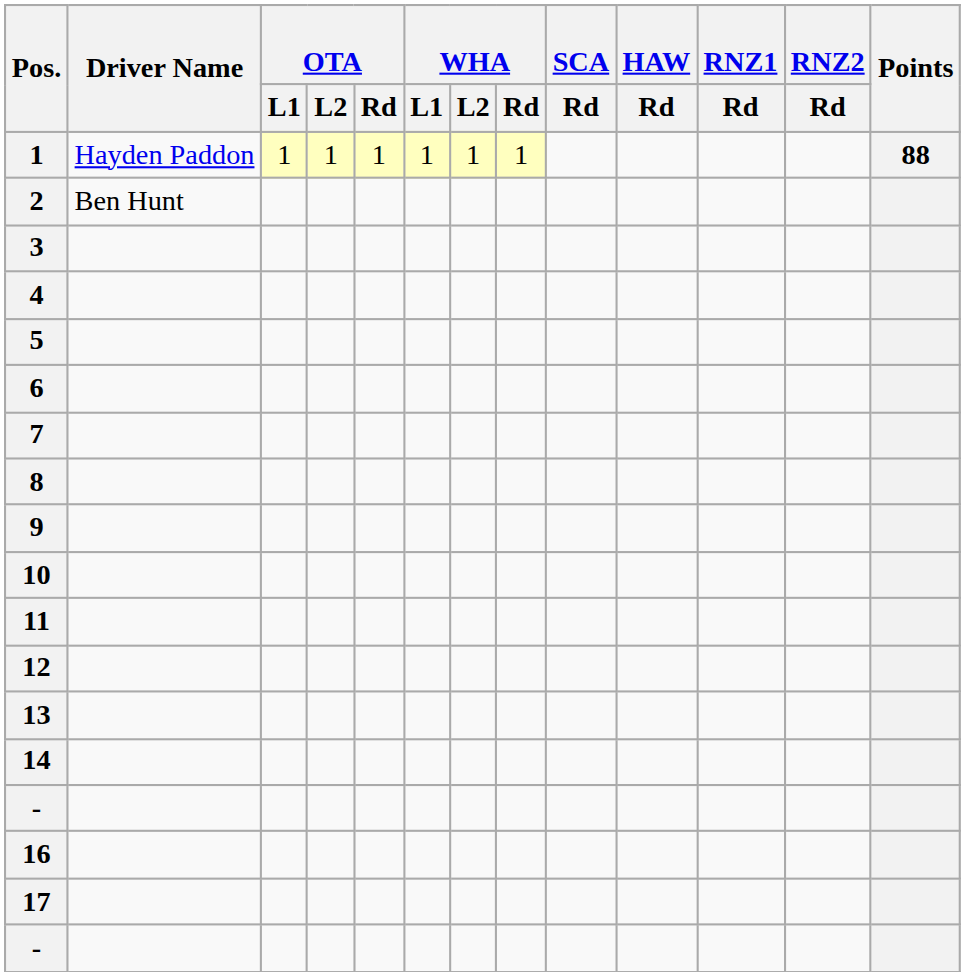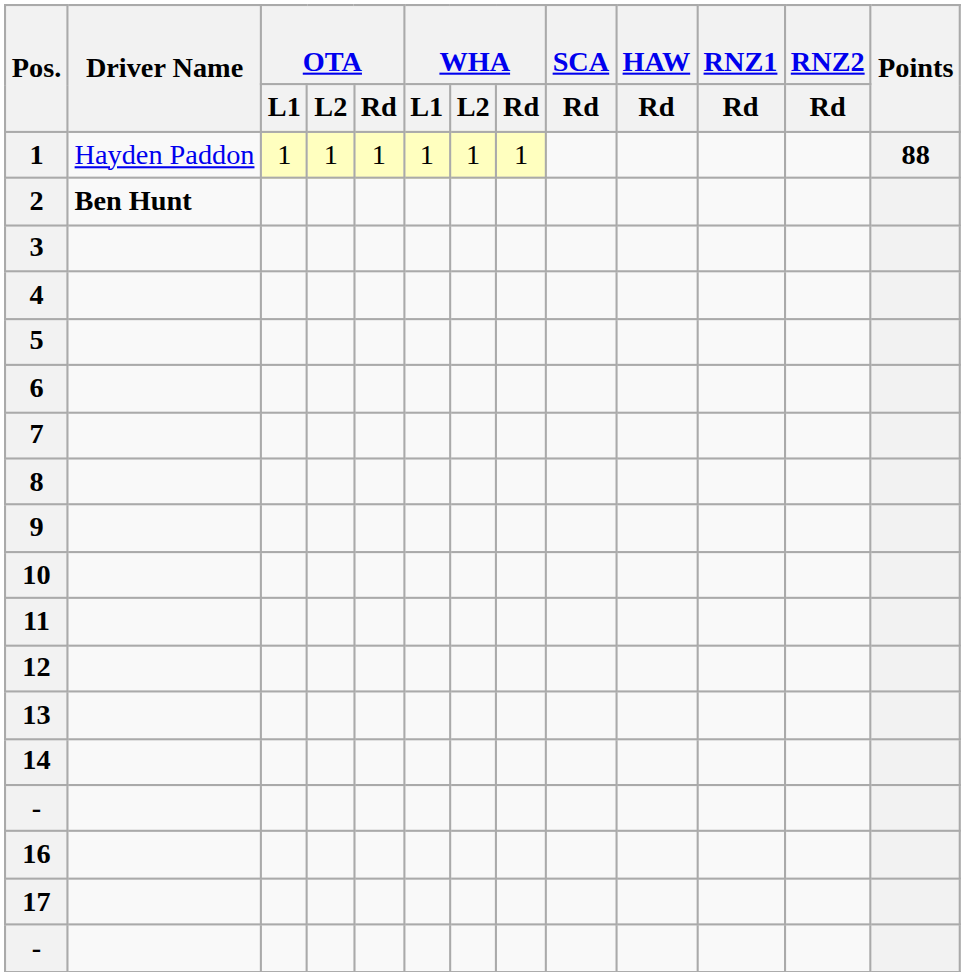(129, 200) normal -> (133, 200) bold
